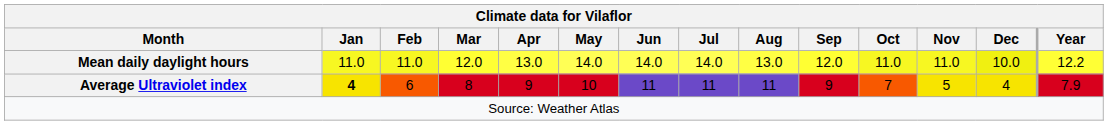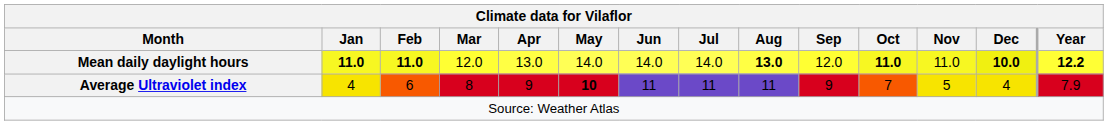(351, 62) normal -> (351, 62) bold
(410, 62) normal -> (410, 62) bold
(769, 62) normal -> (769, 62) bold
(888, 62) normal -> (888, 62) bold
(1006, 62) normal -> (1006, 62) bold
(1071, 62) normal -> (1071, 62) bold
(351, 85) bold -> (351, 85) normal
(589, 85) normal -> (589, 85) bold
